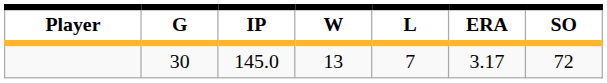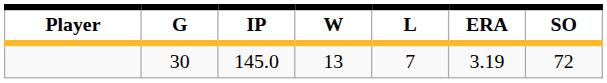(487, 61) 3.17 -> (487, 61) 3.19
